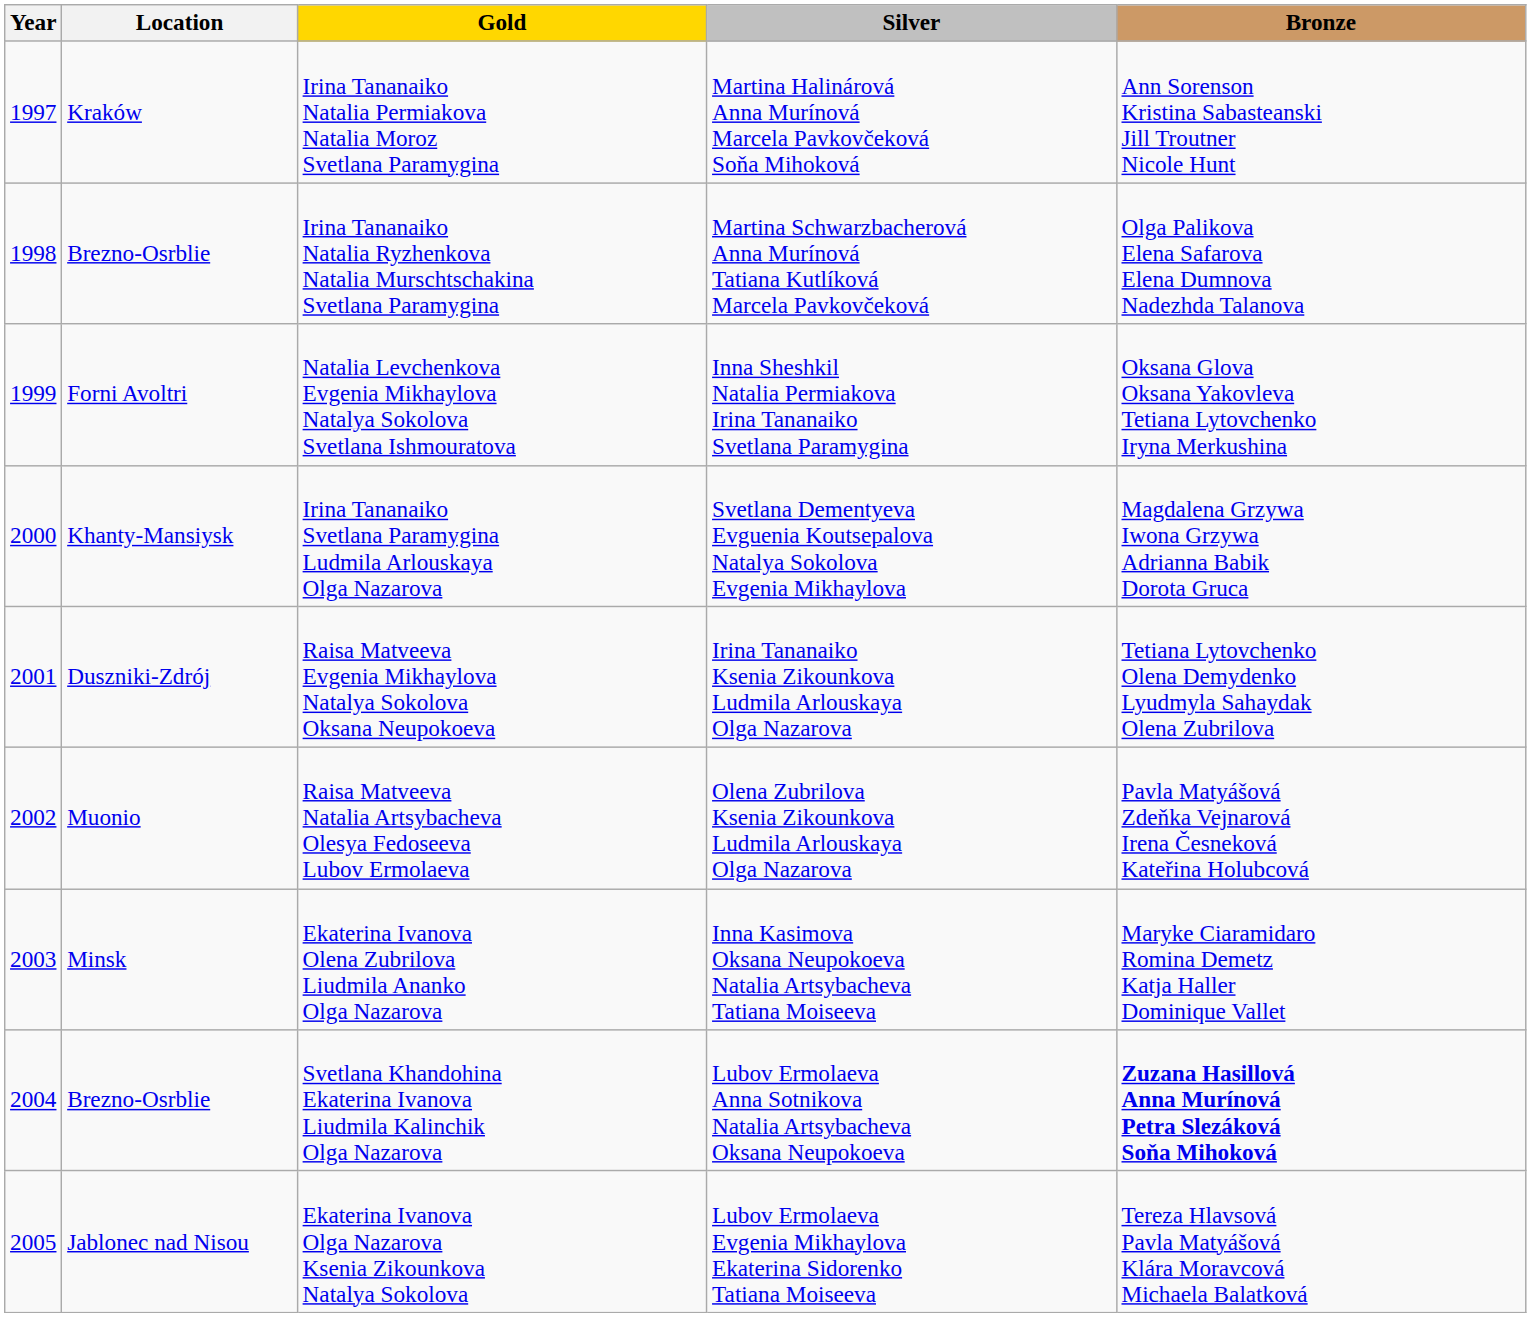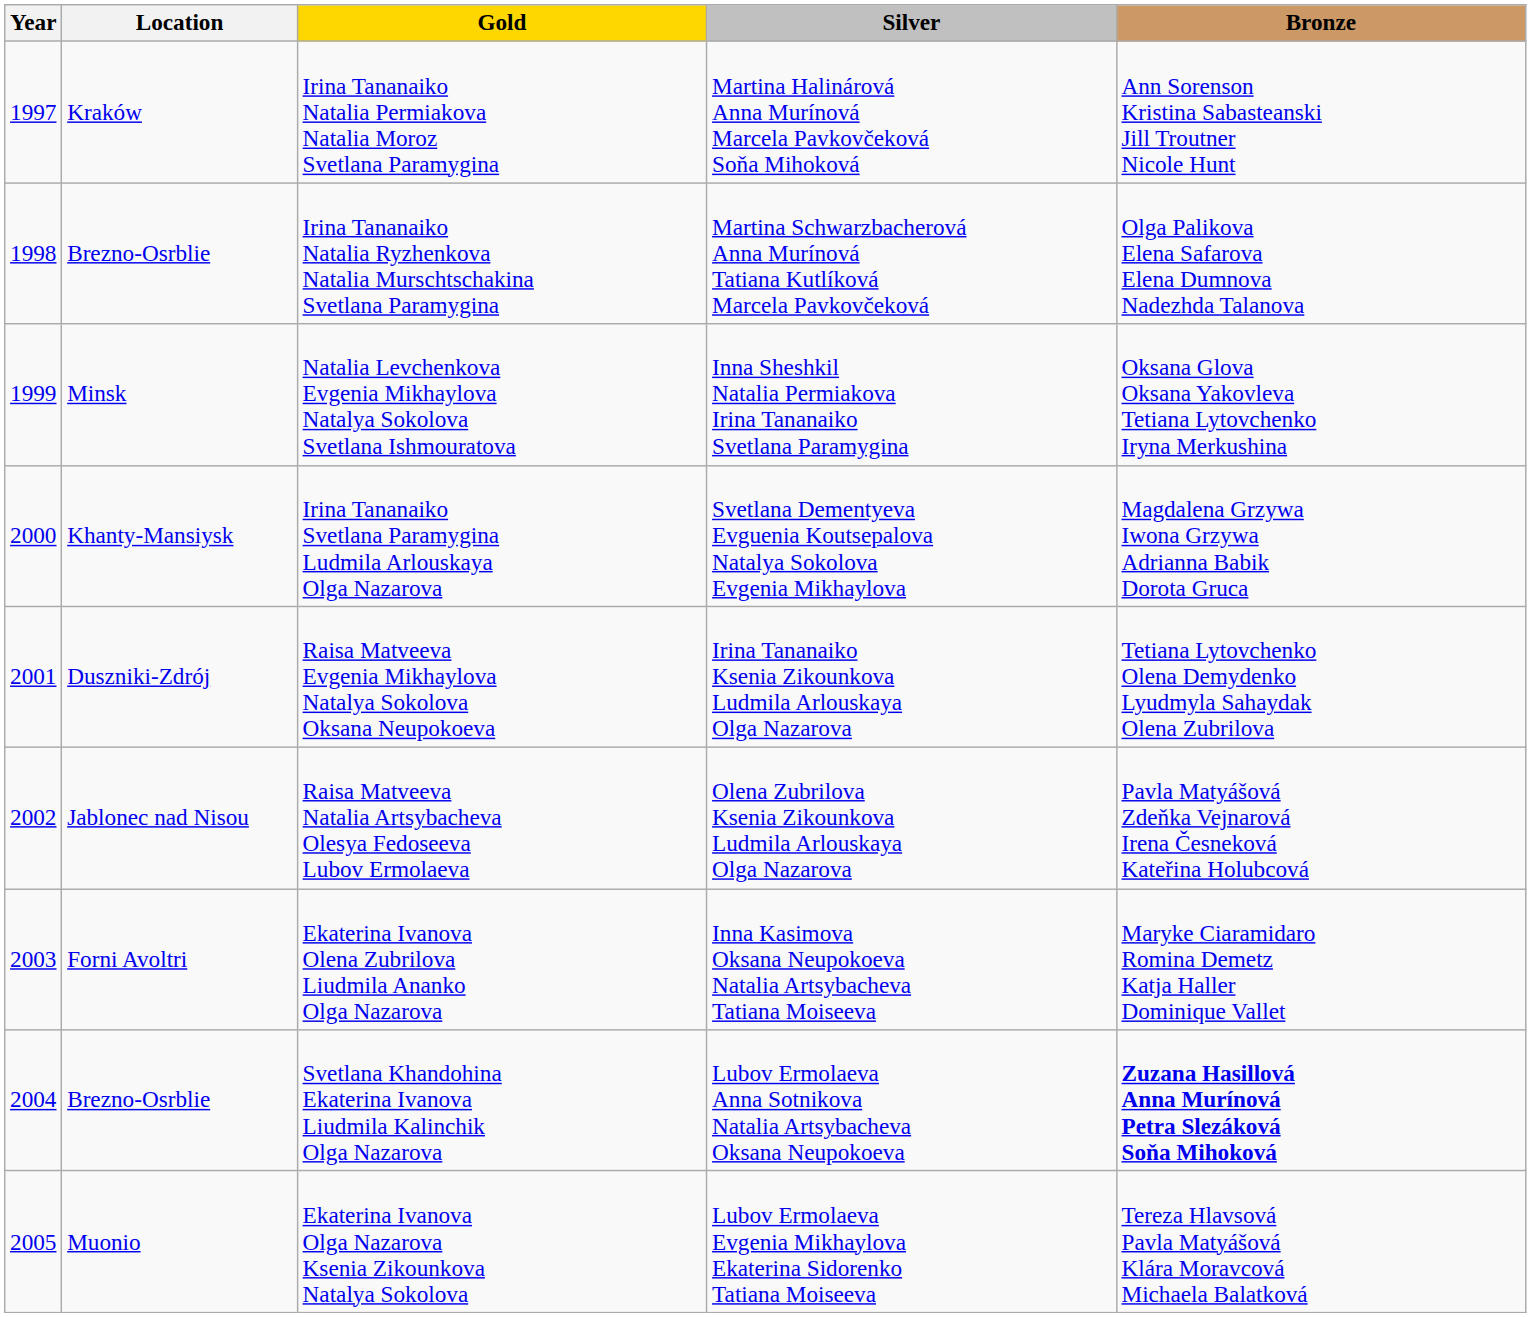(127, 394) Forni Avoltri -> (97, 394) Minsk
(104, 817) Muonio -> (158, 817) Jablonec nad Nisou
(97, 959) Minsk -> (127, 959) Forni Avoltri
(158, 1241) Jablonec nad Nisou -> (104, 1241) Muonio
